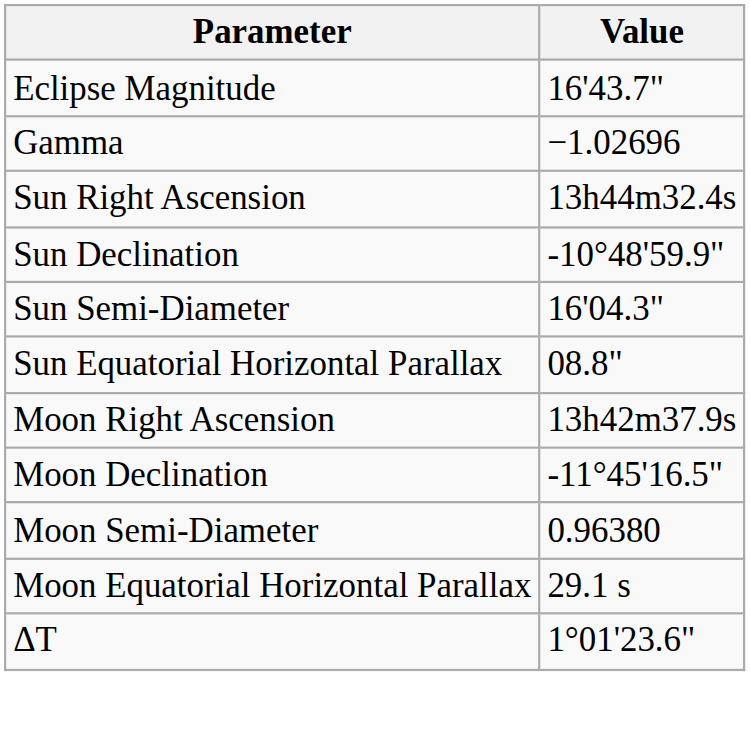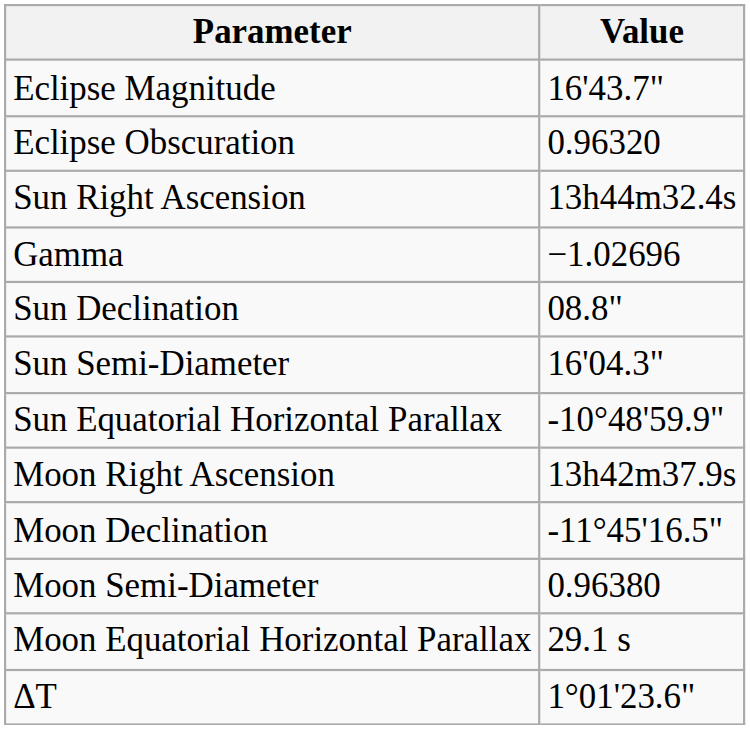+ row: (154, 142)
rows swapped: (68, 142) <-> (159, 198)
(636, 253) -10°48'59.9" -> (585, 308) 08.8"
(585, 364) 08.8" -> (636, 419) -10°48'59.9"
